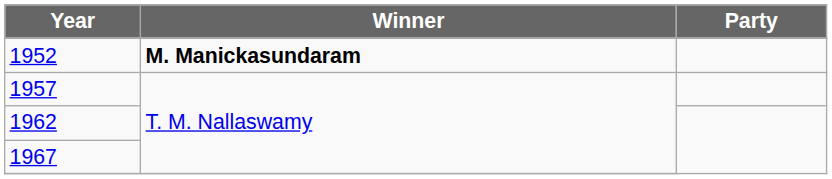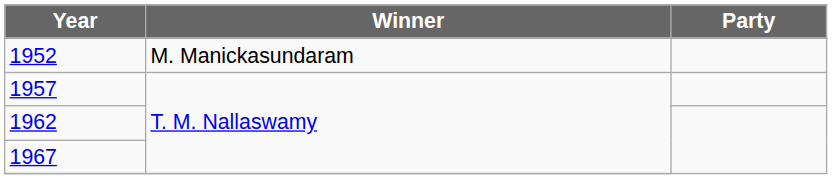(253, 55) bold -> (252, 55) normal
